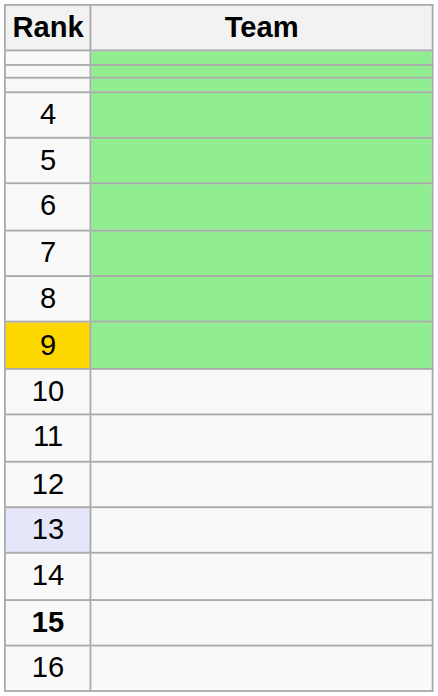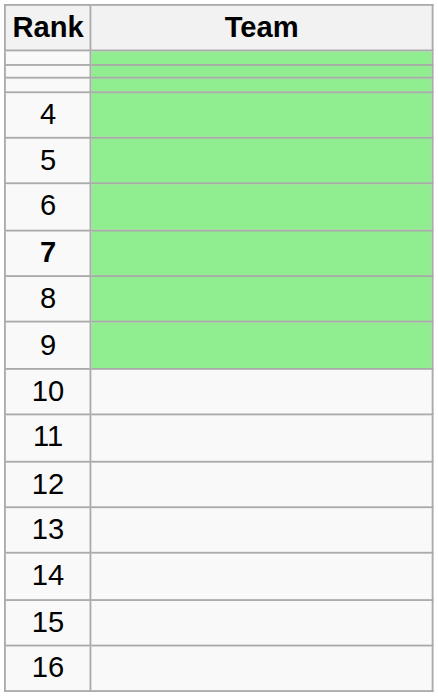(48, 252) normal -> (48, 252) bold
(48, 344) gold background -> (48, 344) no background
(48, 529) lavender background -> (48, 529) no background
(48, 622) bold -> (48, 622) normal
